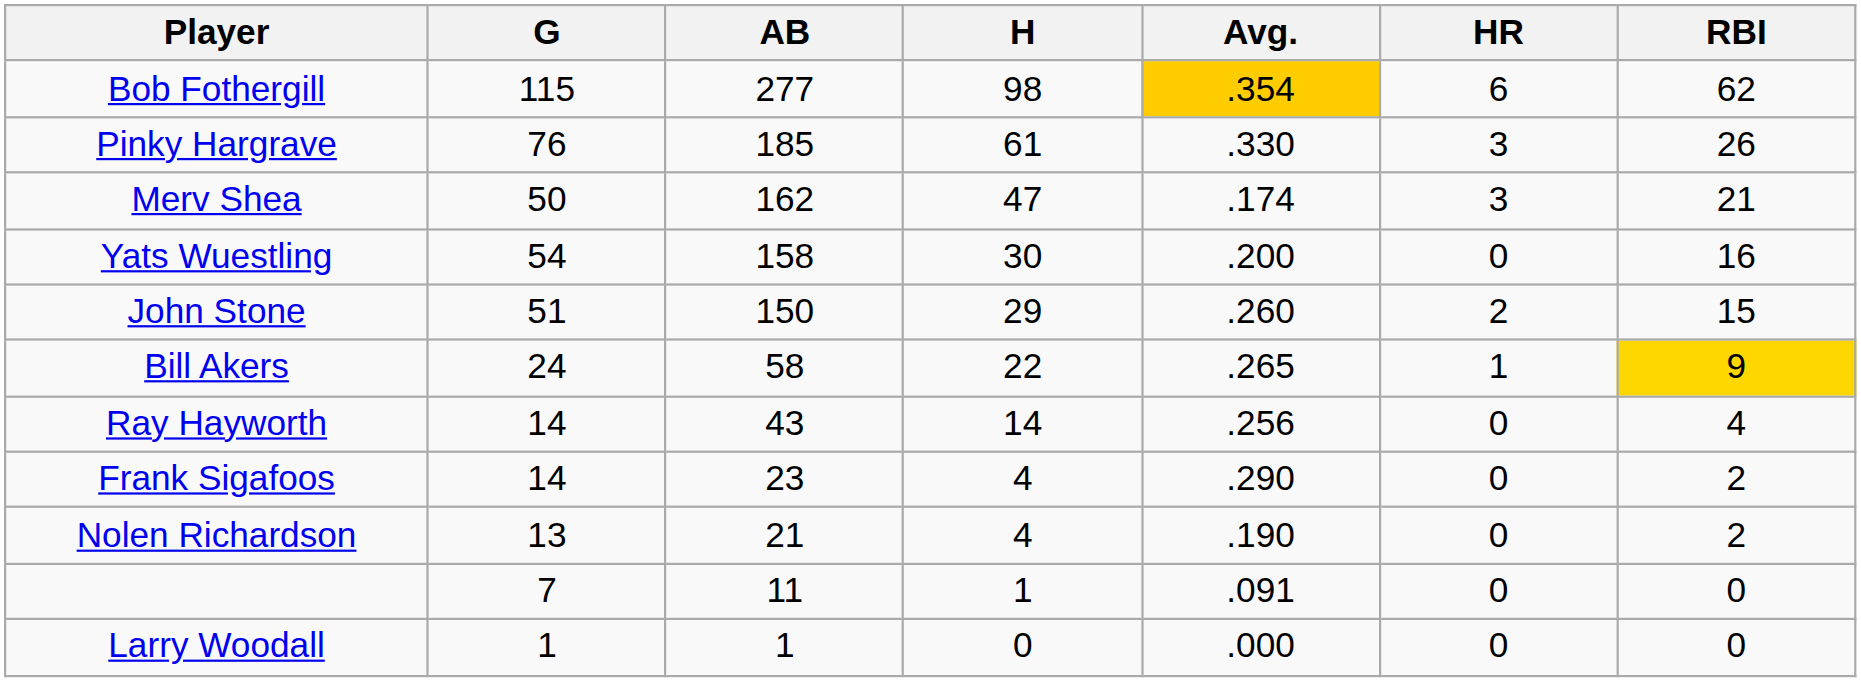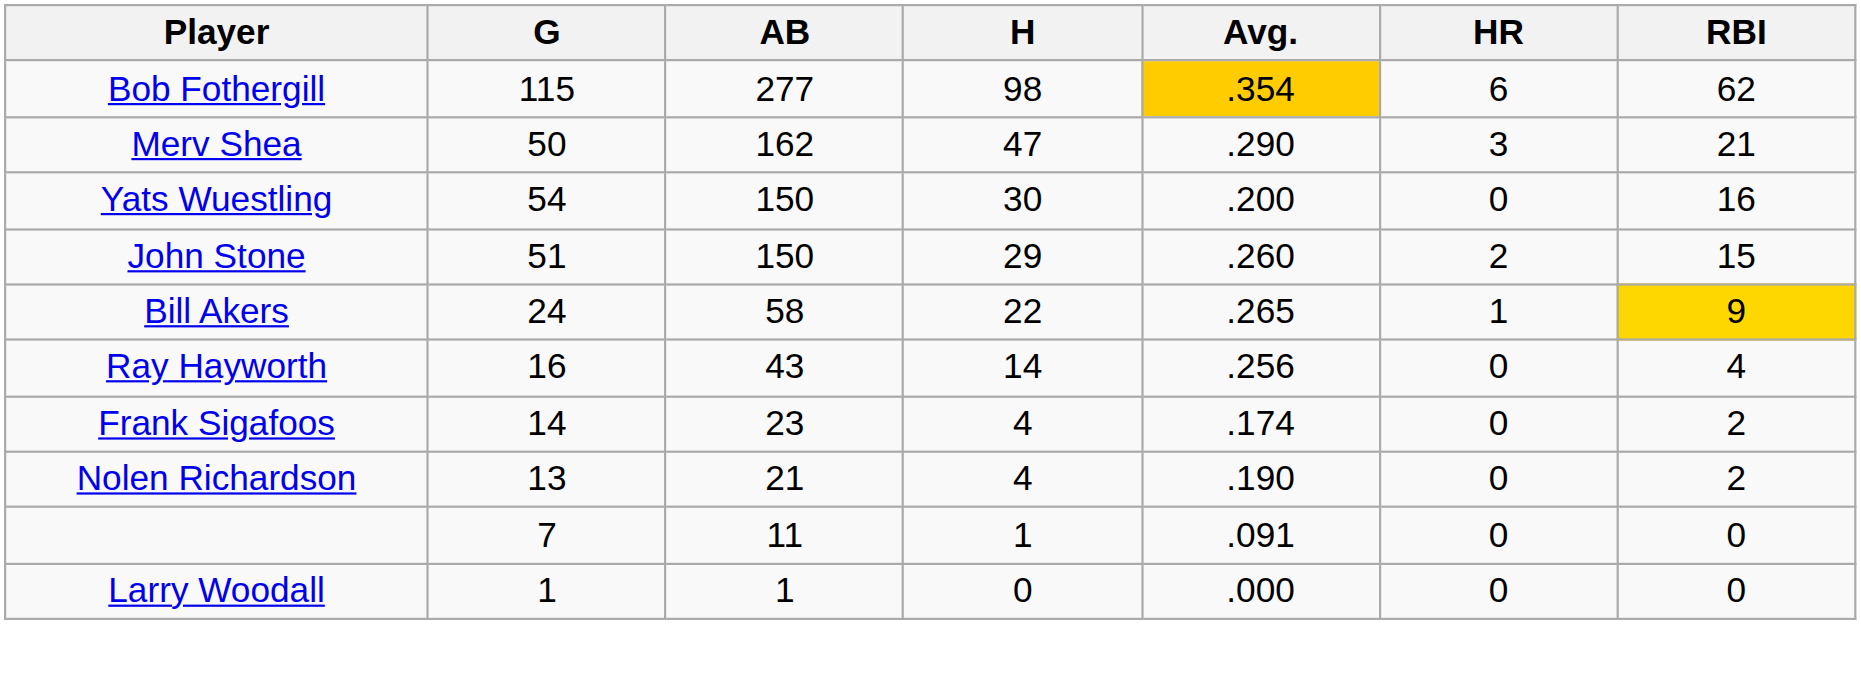- row: (217, 144)
(1261, 199) .174 -> (1261, 144) .290
(785, 255) 158 -> (785, 199) 150
(547, 423) 14 -> (547, 367) 16
(1261, 479) .290 -> (1261, 423) .174
